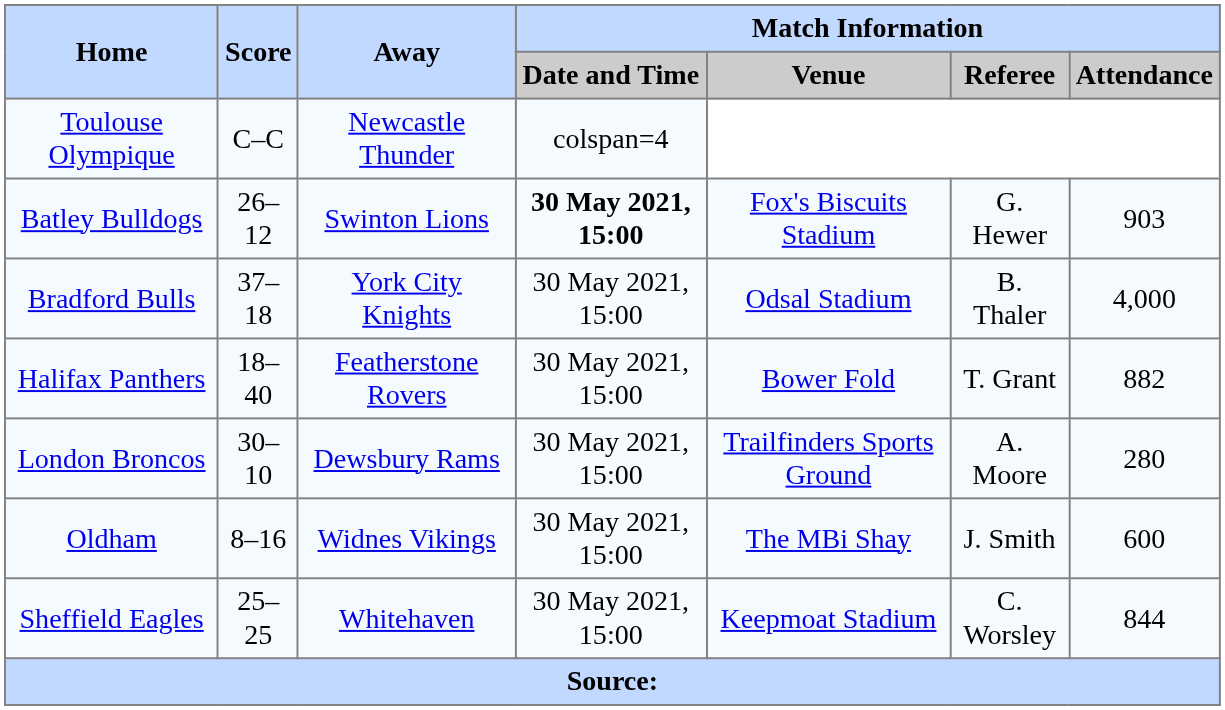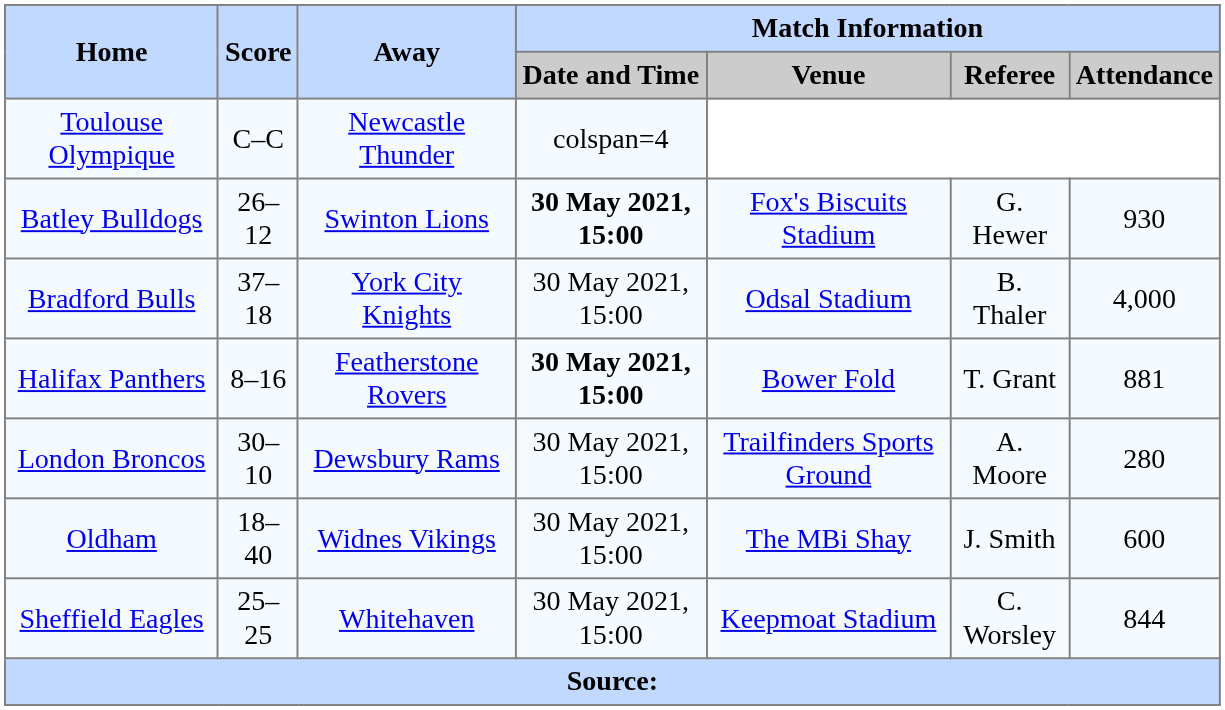(1144, 218) 903 -> (1144, 218) 930
(258, 377) 18–40 -> (258, 377) 8–16
(611, 377) normal -> (611, 377) bold
(1144, 377) 882 -> (1144, 377) 881
(258, 537) 8–16 -> (258, 537) 18–40
